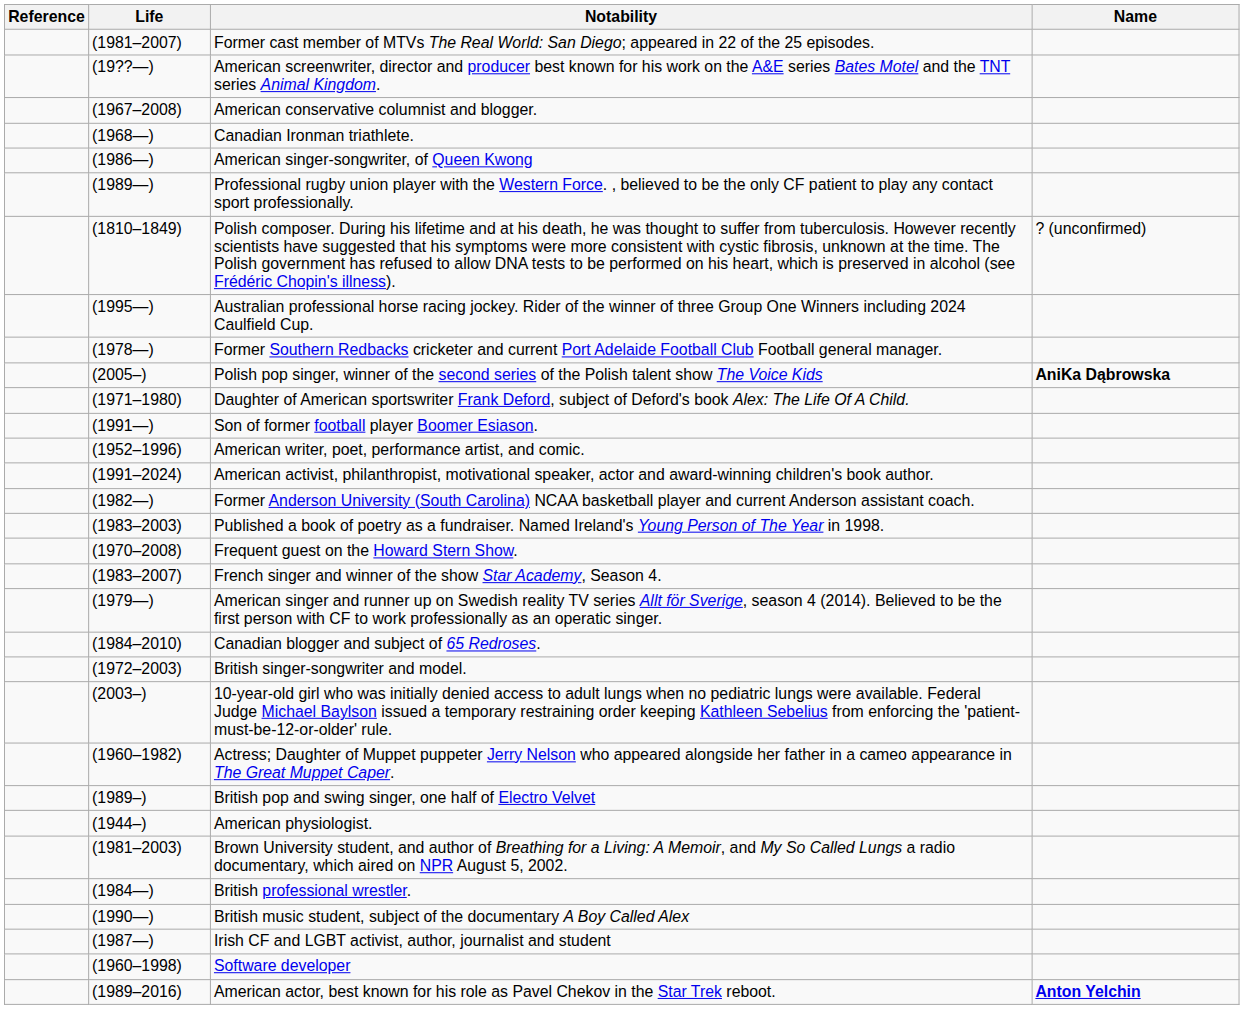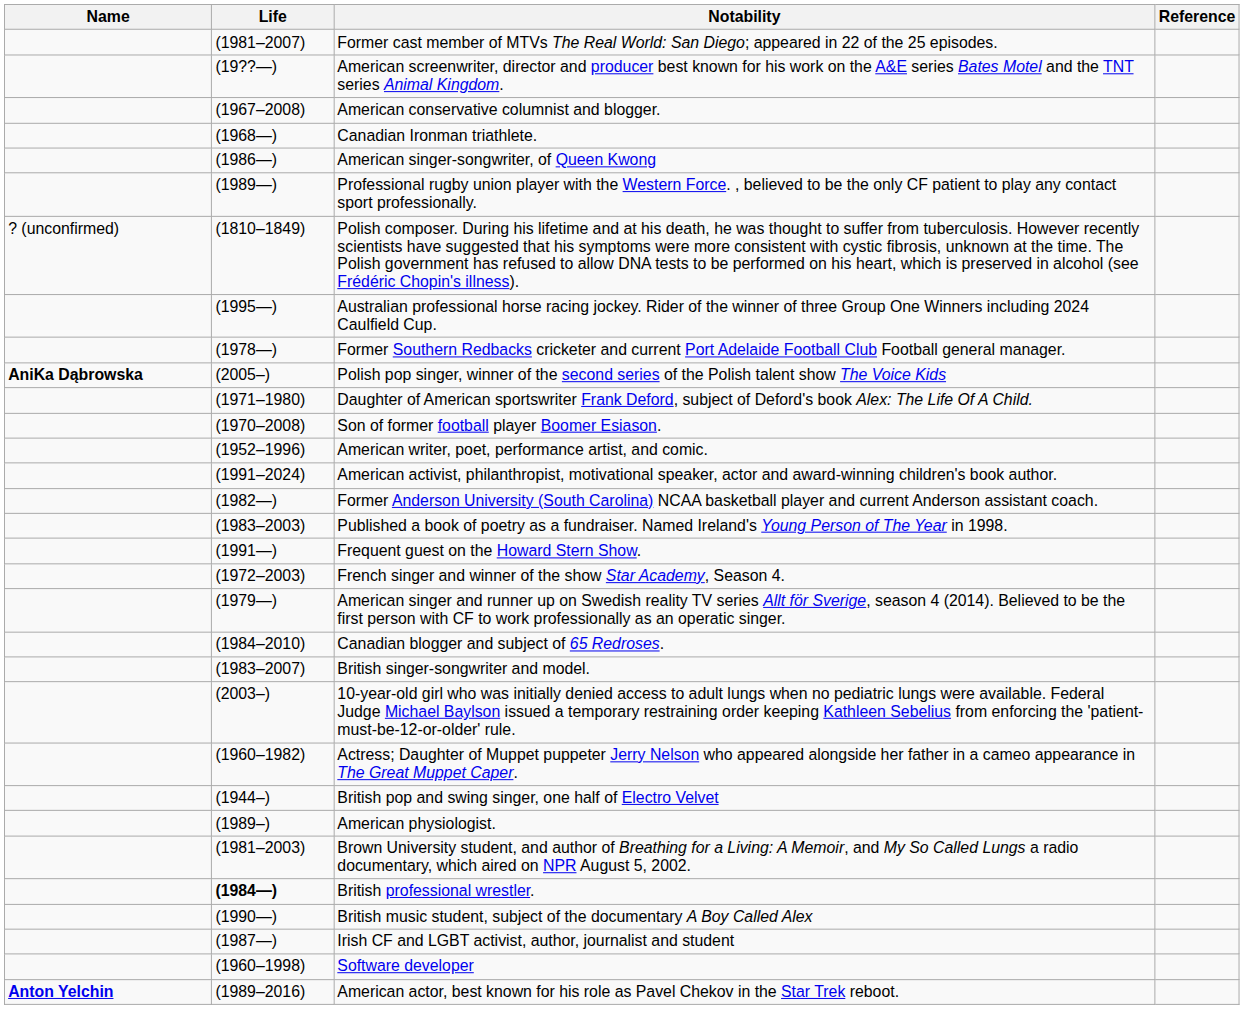columns swapped: (1135, 17) <-> (46, 17)
(123, 425) (1991—) -> (260, 425) (1970–2008)
(137, 551) (1970–2008) -> (246, 551) (1991—)
(137, 576) (1983–2007) -> (260, 576) (1972–2003)
(137, 669) (1972–2003) -> (260, 669) (1983–2007)
(119, 798) (1989–) -> (243, 798) (1944–)
(119, 823) (1944–) -> (243, 823) (1989–)
(123, 891) normal -> (246, 891) bold
